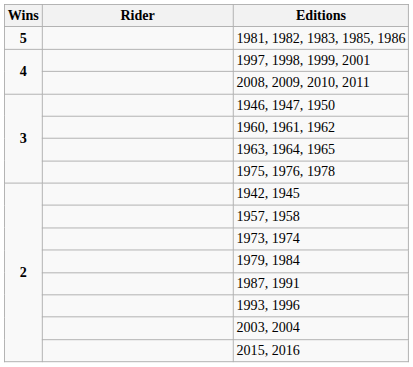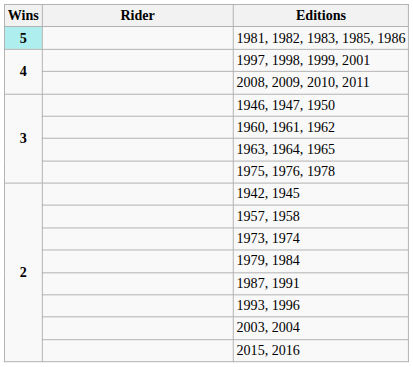(23, 37) no background -> (23, 37) paleturquoise background
